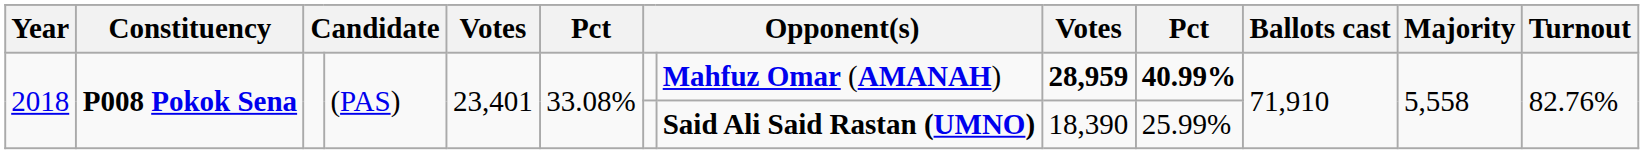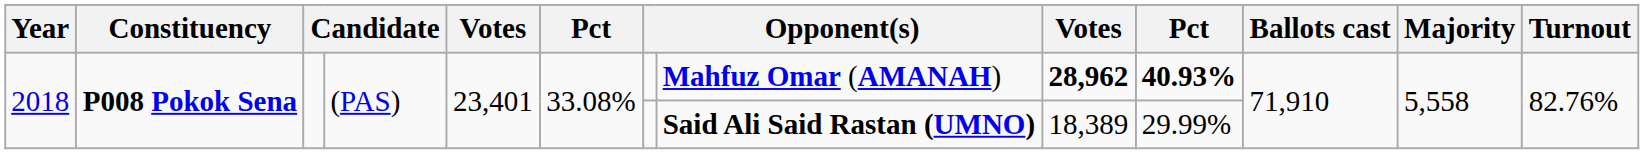(1088, 76) 28,959 -> (1088, 76) 28,962
(1189, 76) 40.99% -> (1189, 76) 40.93%
(1088, 124) 18,390 -> (1088, 124) 18,389
(1187, 124) 25.99% -> (1187, 124) 29.99%
